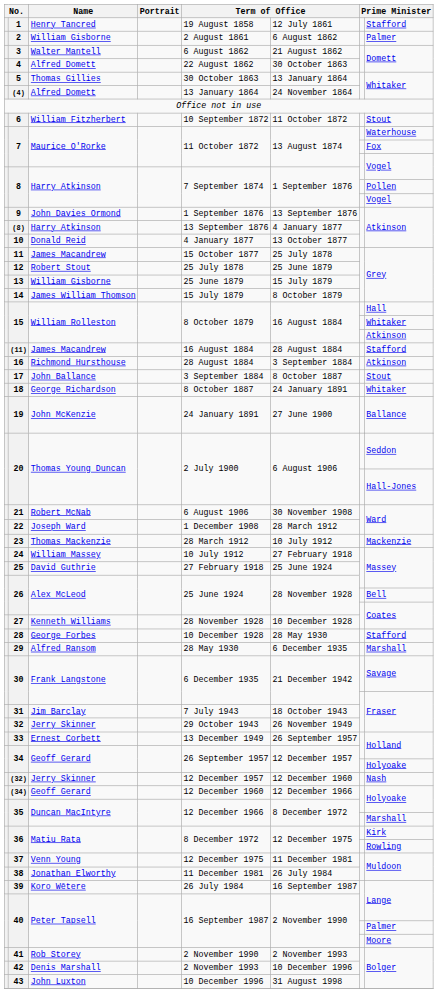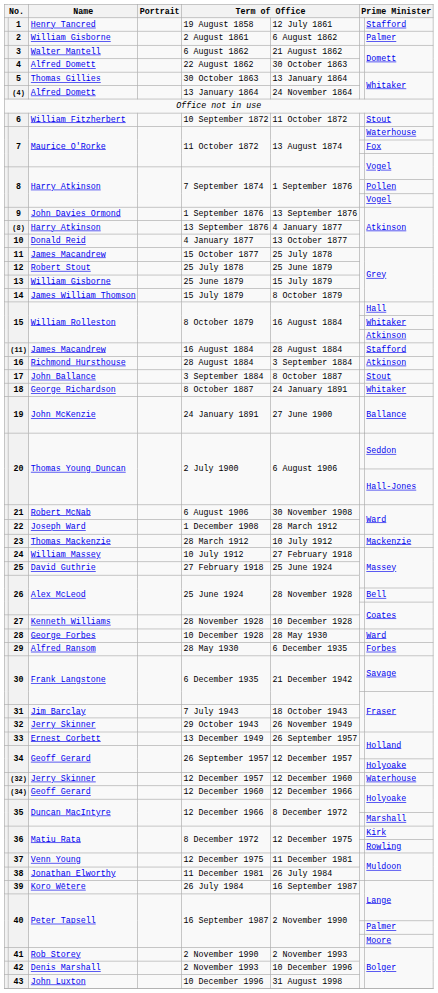(386, 635) Stafford -> (376, 635) Ward
(386, 649) Marshall -> (381, 649) Forbes
(376, 779) Nash -> (391, 779) Waterhouse
